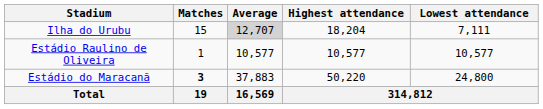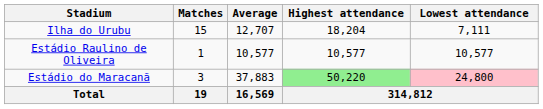(255, 30) lightgrey background -> (255, 30) no background
(201, 78) bold -> (201, 78) normal
(346, 78) no background -> (346, 78) lightgreen background
(474, 78) no background -> (474, 78) pink background
